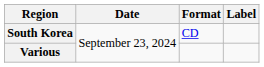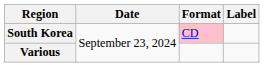(190, 33) no background -> (190, 33) pink background
